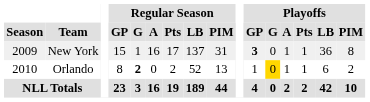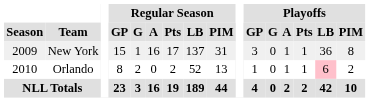(255, 50) bold -> (255, 50) normal
(138, 69) bold -> (138, 69) normal
(273, 69) gold background -> (273, 69) no background
(326, 69) no background -> (326, 69) pink background
